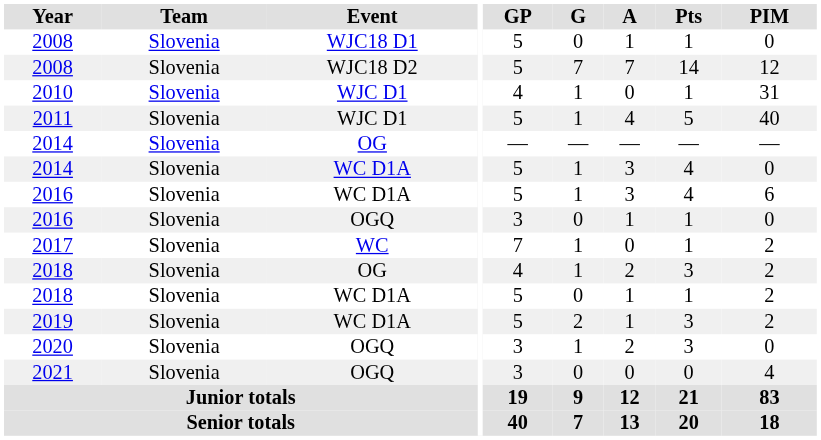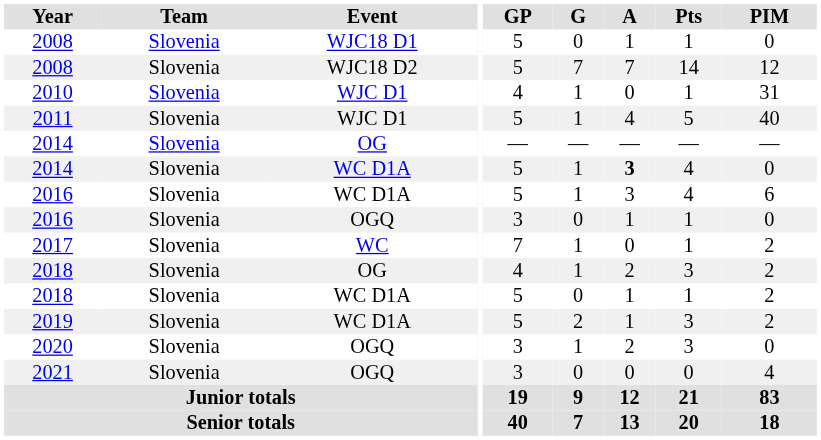(630, 168) normal -> (630, 168) bold
